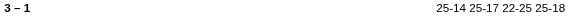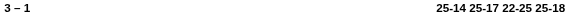(501, 8) normal -> (501, 8) bold
